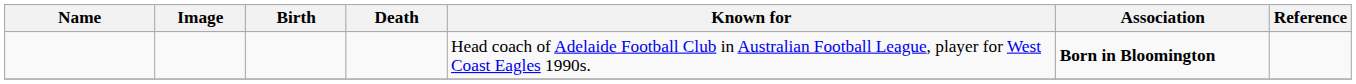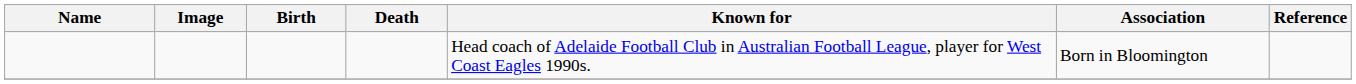(1137, 55) bold -> (1134, 55) normal
